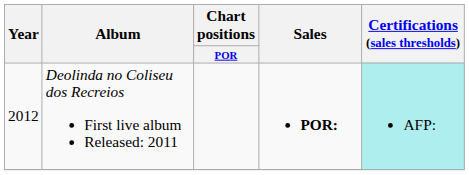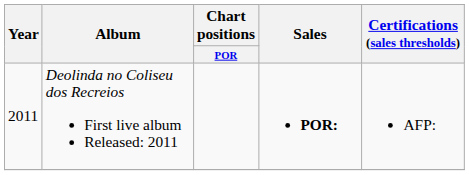(23, 116) 2012 -> (23, 116) 2011
(413, 125) paleturquoise background -> (413, 125) no background
